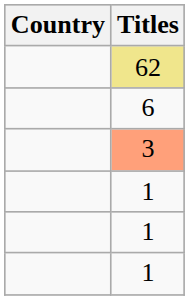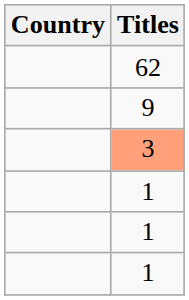(148, 66) khaki background -> (148, 66) no background
(148, 107) 6 -> (148, 107) 9
